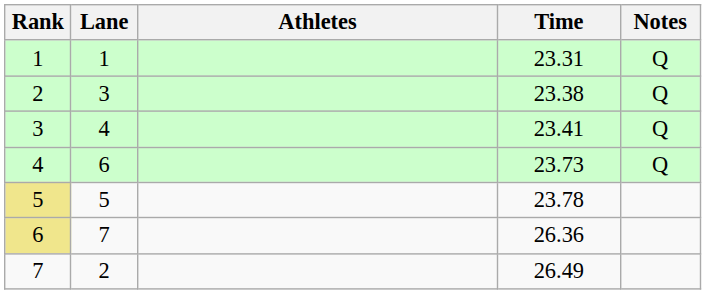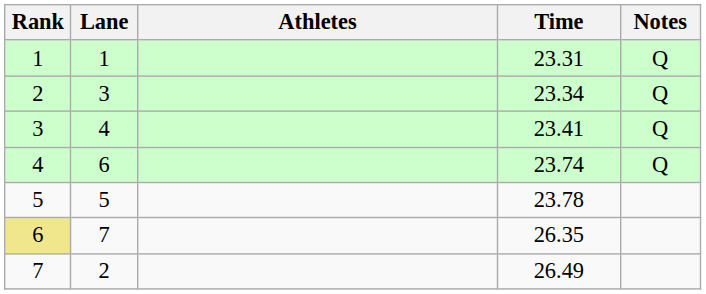(559, 93) 23.38 -> (559, 93) 23.34
(559, 164) 23.73 -> (559, 164) 23.74
(38, 199) khaki background -> (38, 199) no background
(559, 235) 26.36 -> (559, 235) 26.35
